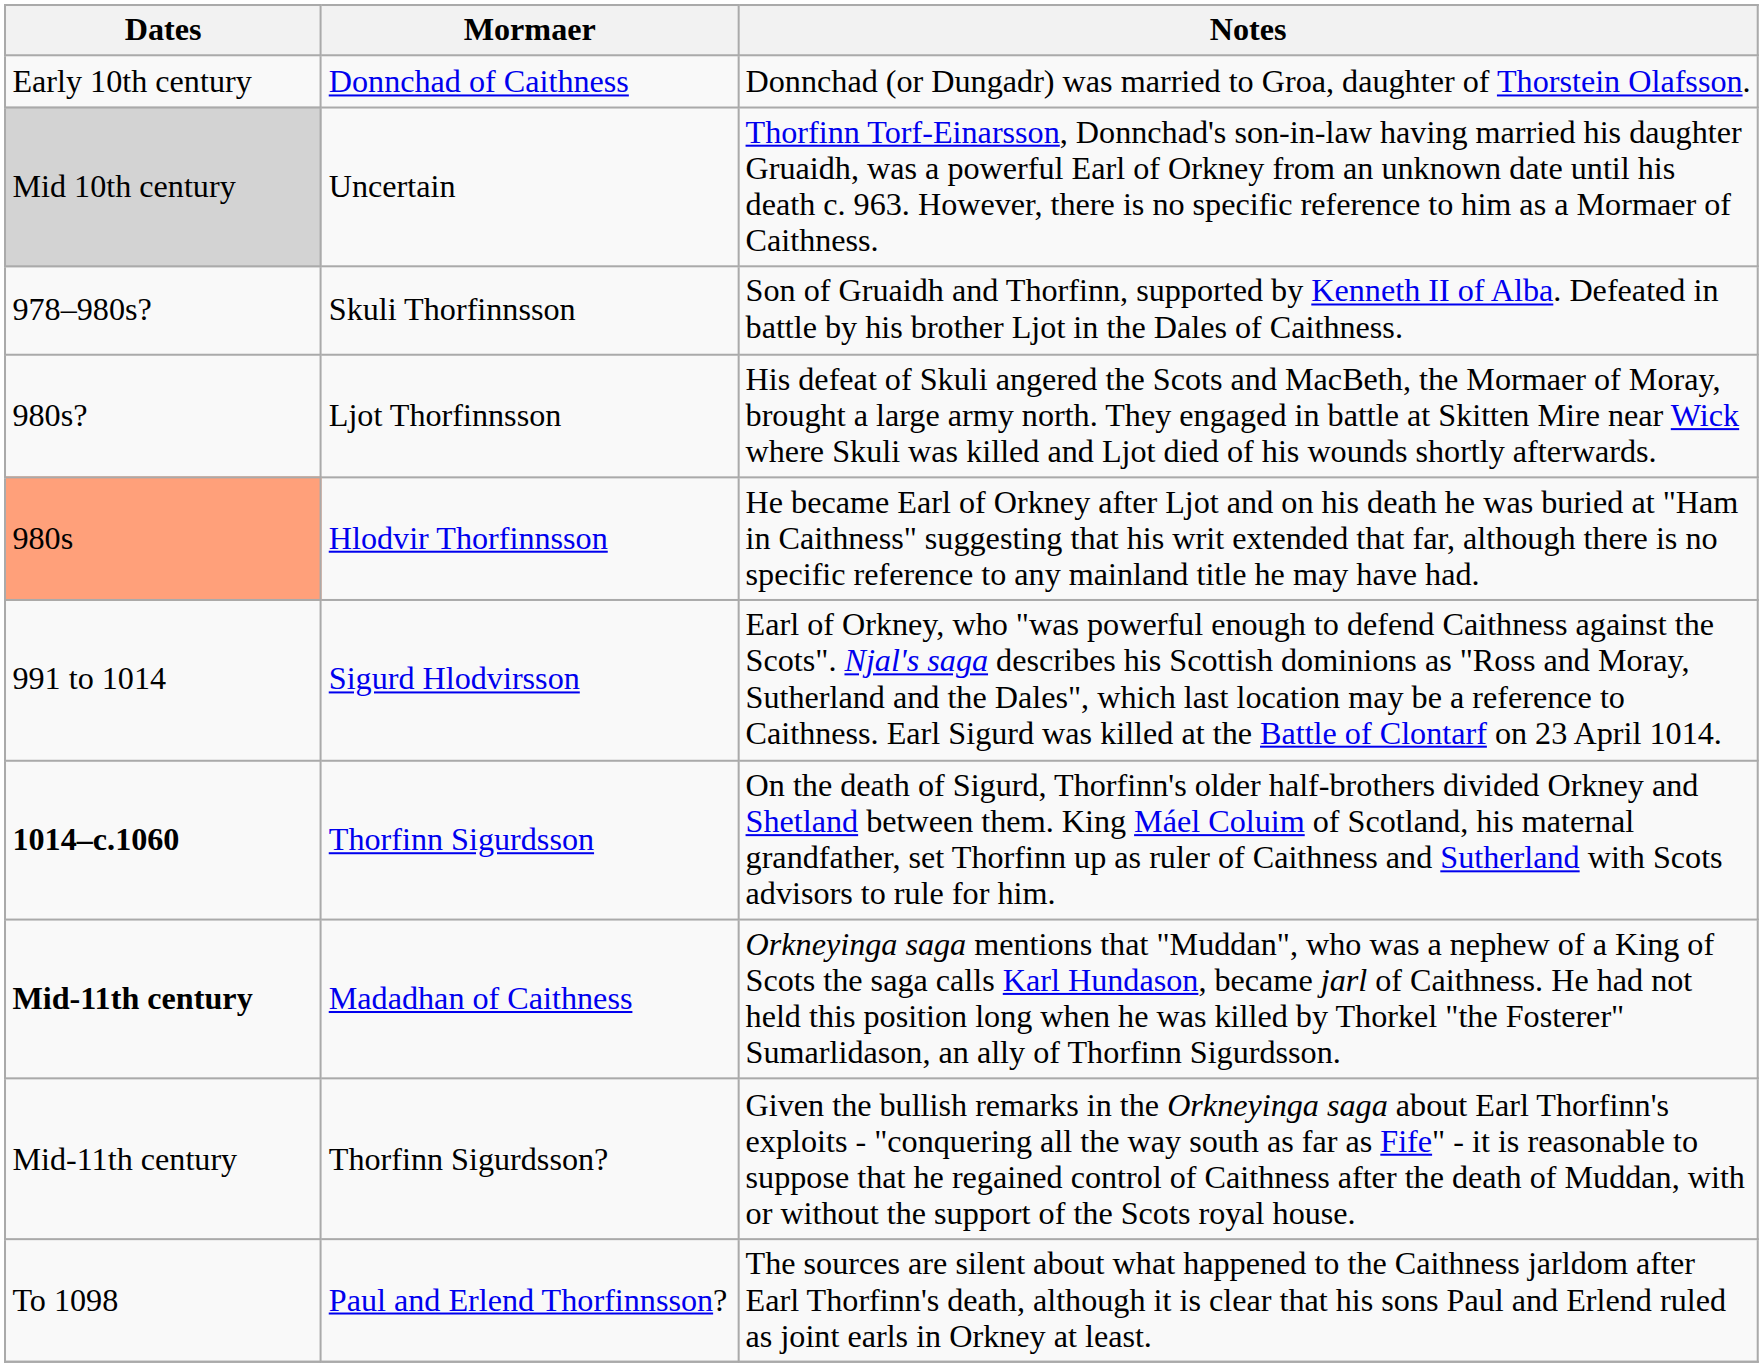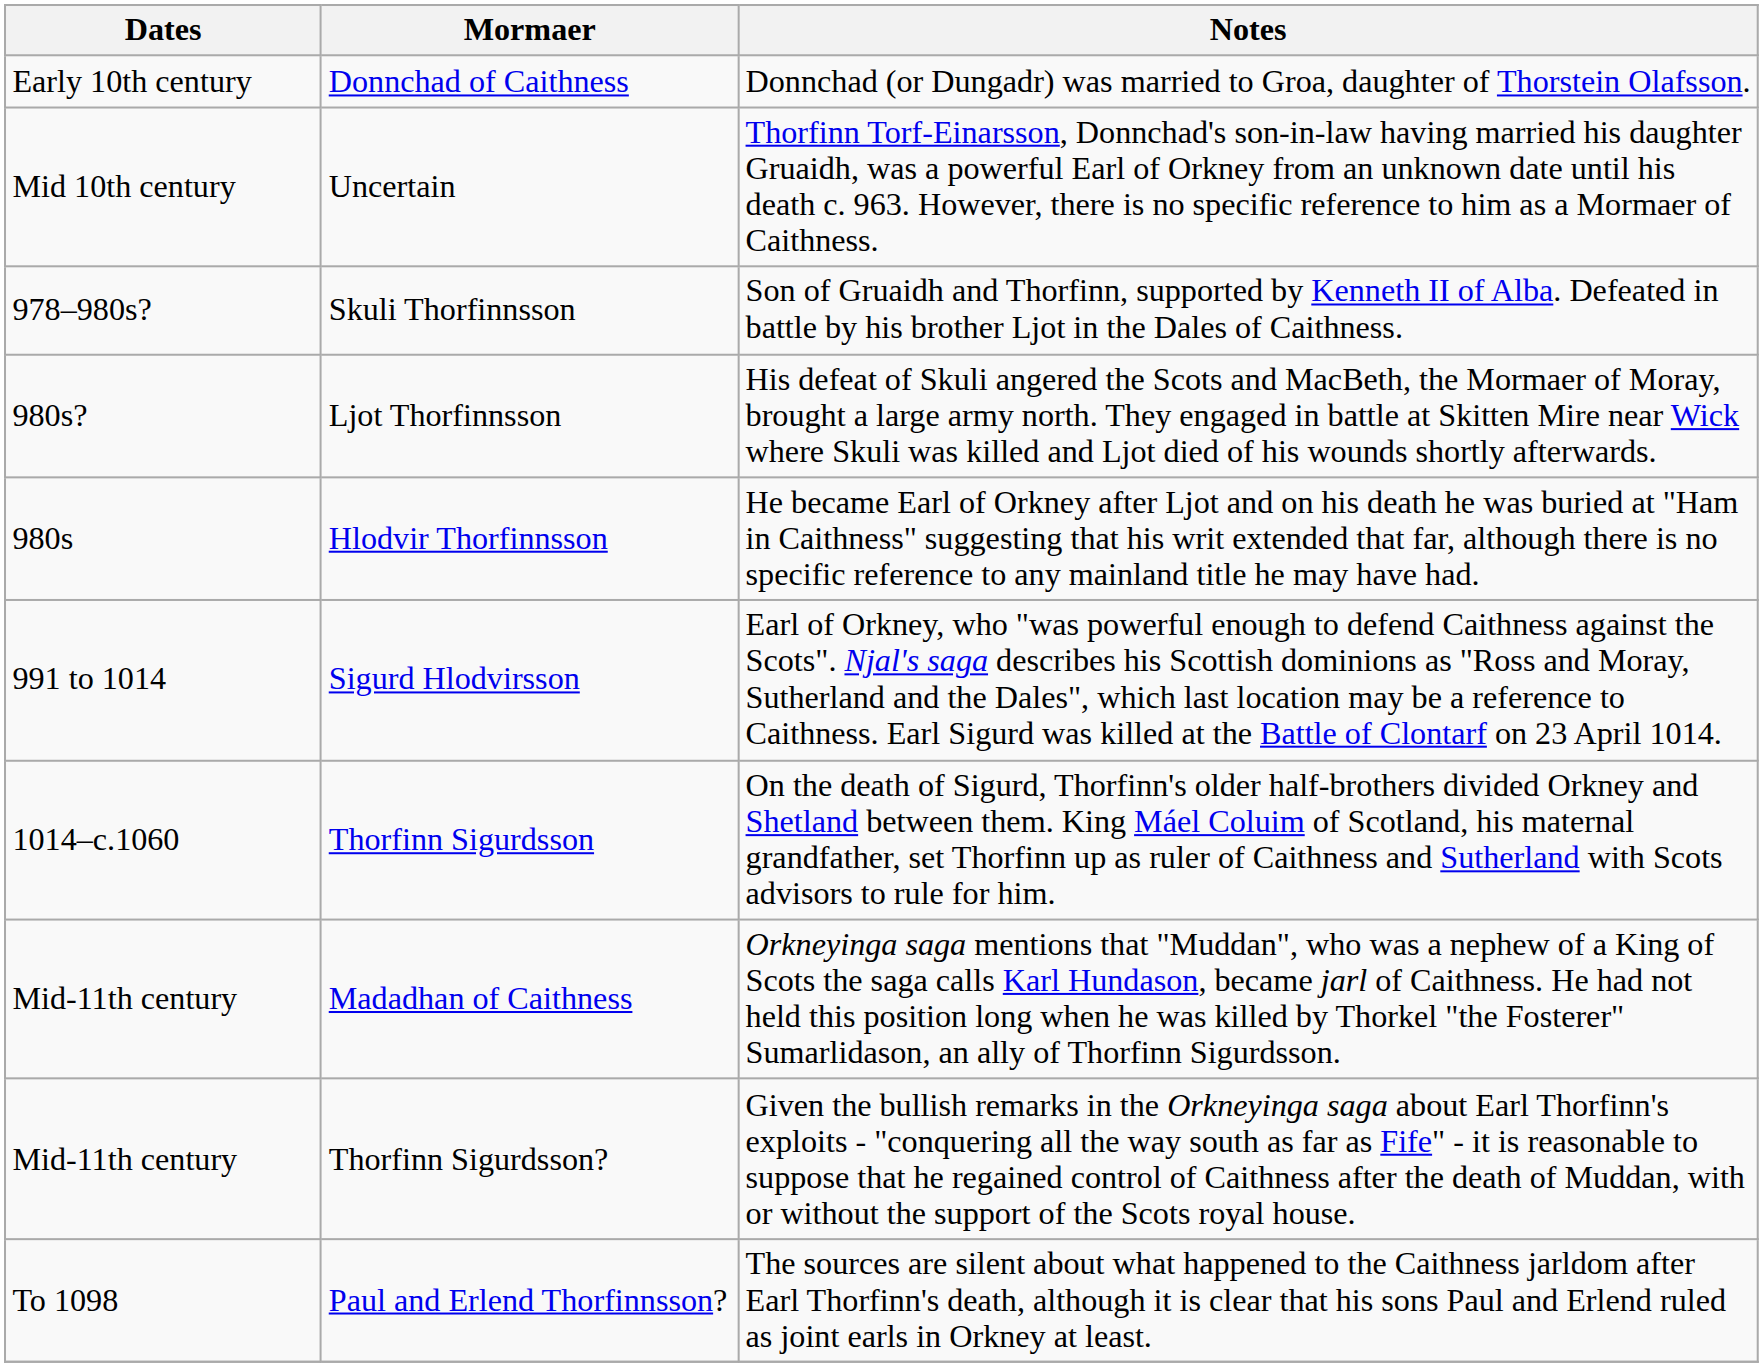(124, 186) lightgrey background -> (124, 186) no background
(43, 538) lightsalmon background -> (43, 538) no background
(96, 839) bold -> (96, 839) normal
(133, 998) bold -> (125, 998) normal
